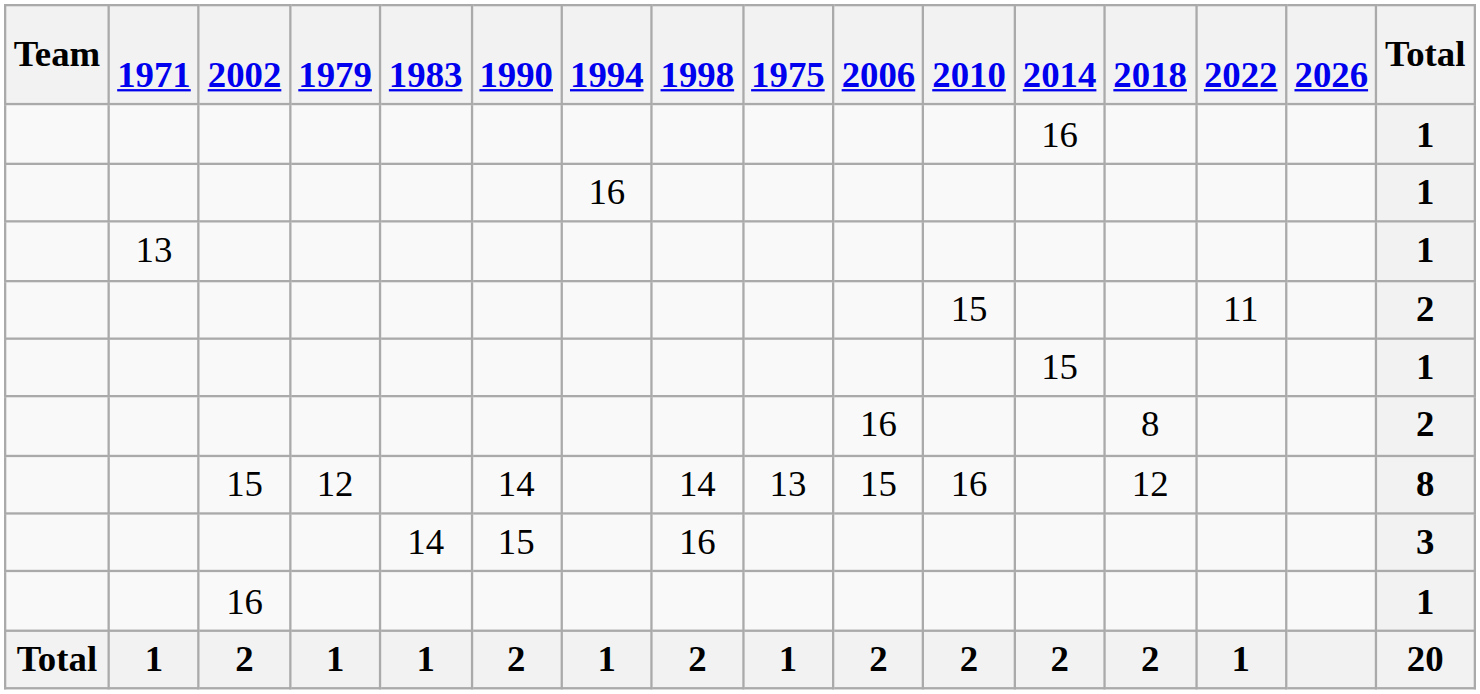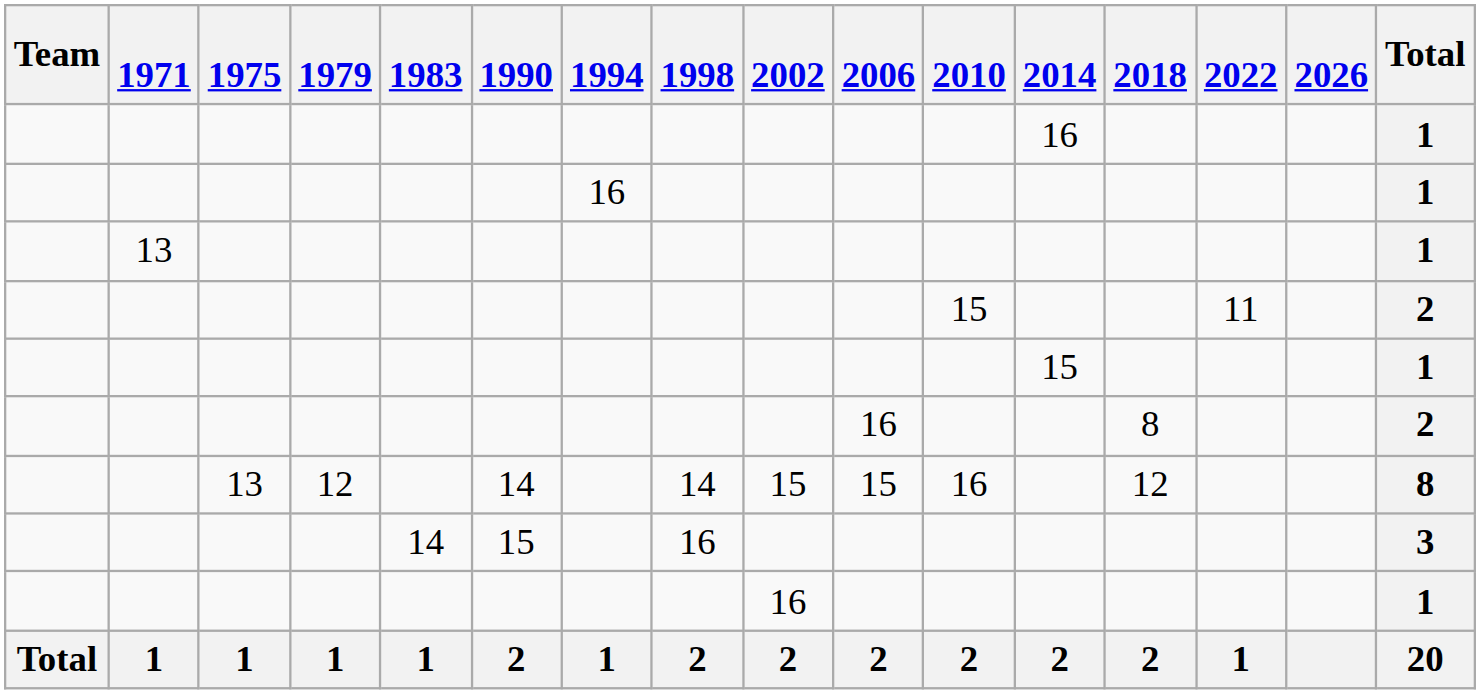columns swapped: (788, 75) <-> (245, 75)
